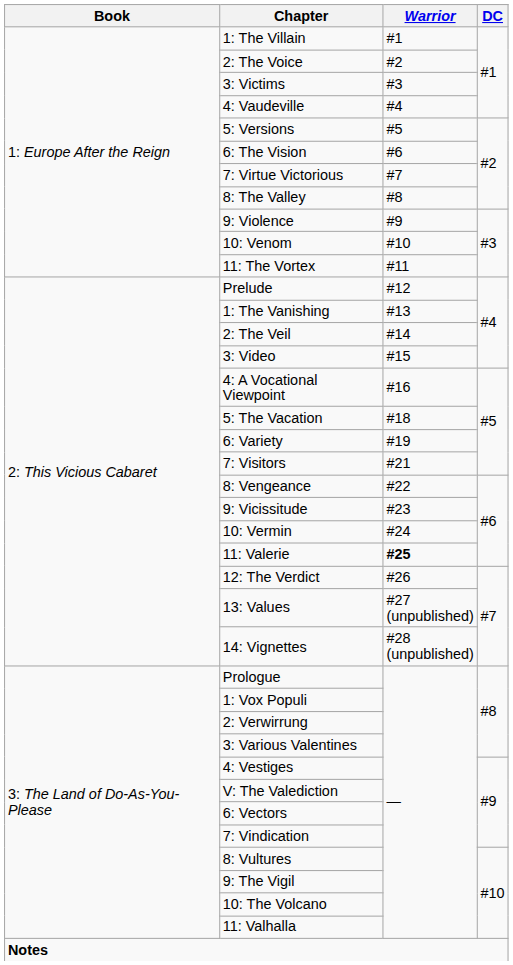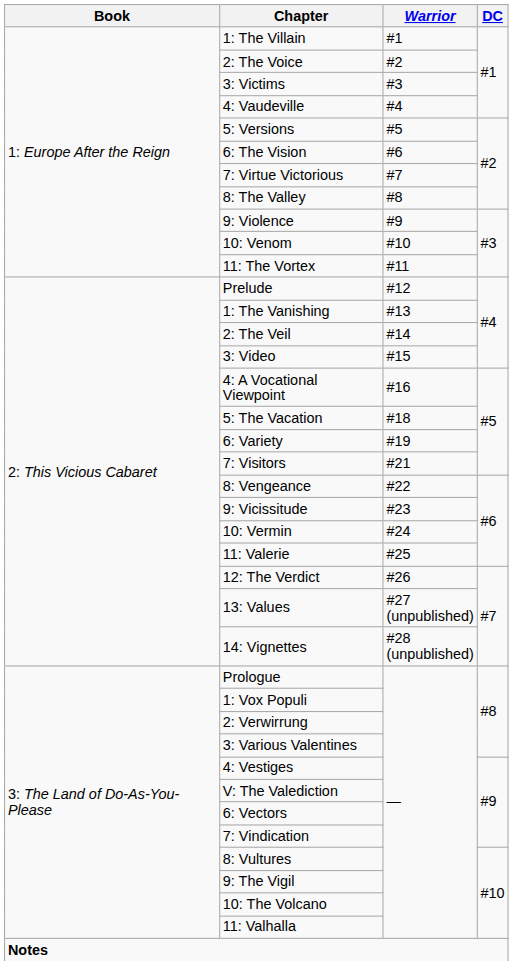(398, 554) bold -> (398, 554) normal
